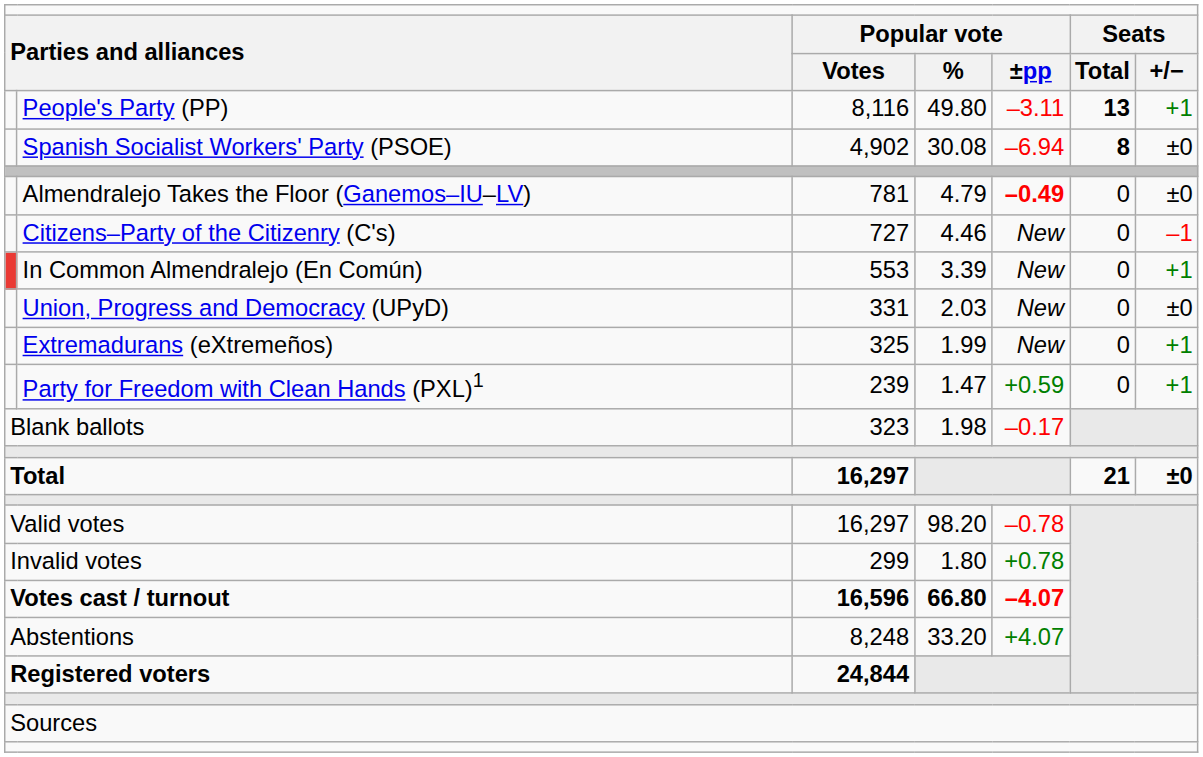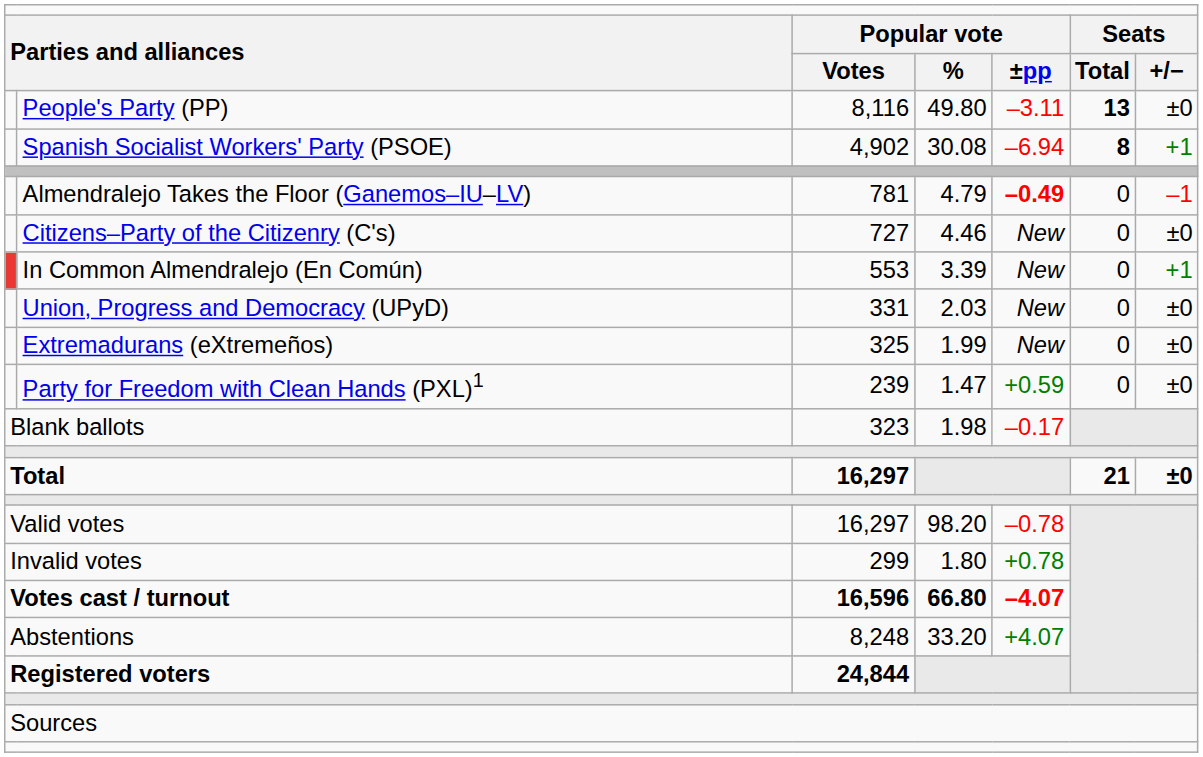(1179, 109) +1 -> (1179, 109) ±0
(1179, 146) ±0 -> (1179, 146) +1
(1179, 195) ±0 -> (1179, 195) –1
(1179, 232) –1 -> (1179, 232) ±0
(1179, 345) +1 -> (1179, 345) ±0
(1179, 386) +1 -> (1179, 386) ±0
